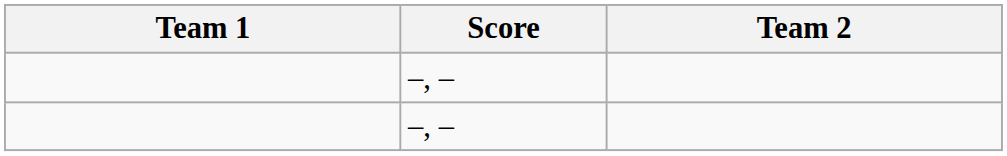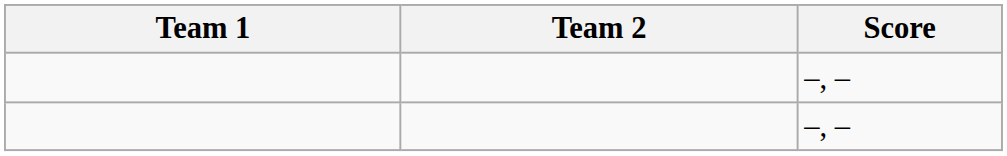columns swapped: (804, 28) <-> (504, 28)
